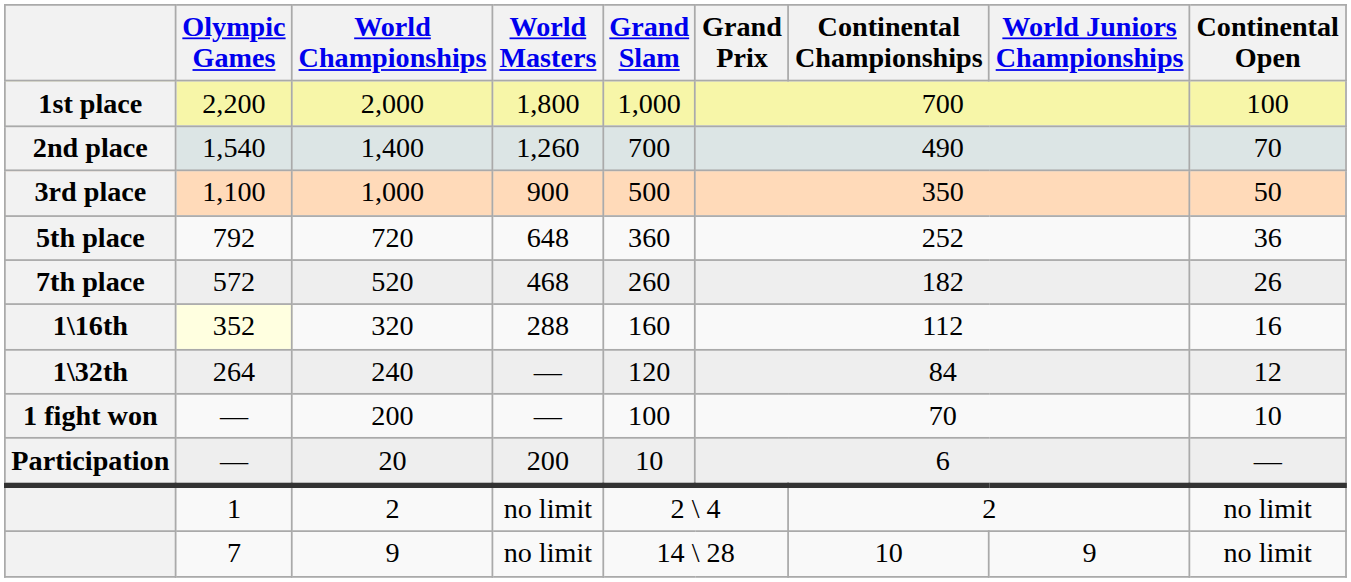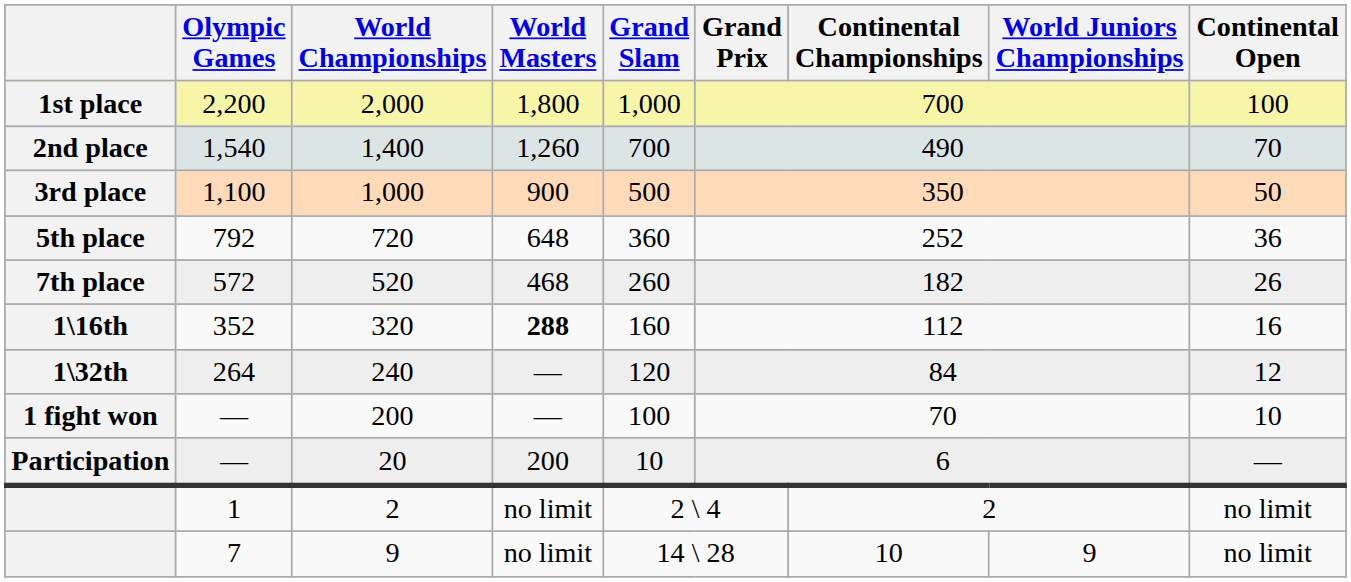(234, 326) lightyellow background -> (234, 326) no background
(548, 326) normal -> (548, 326) bold
